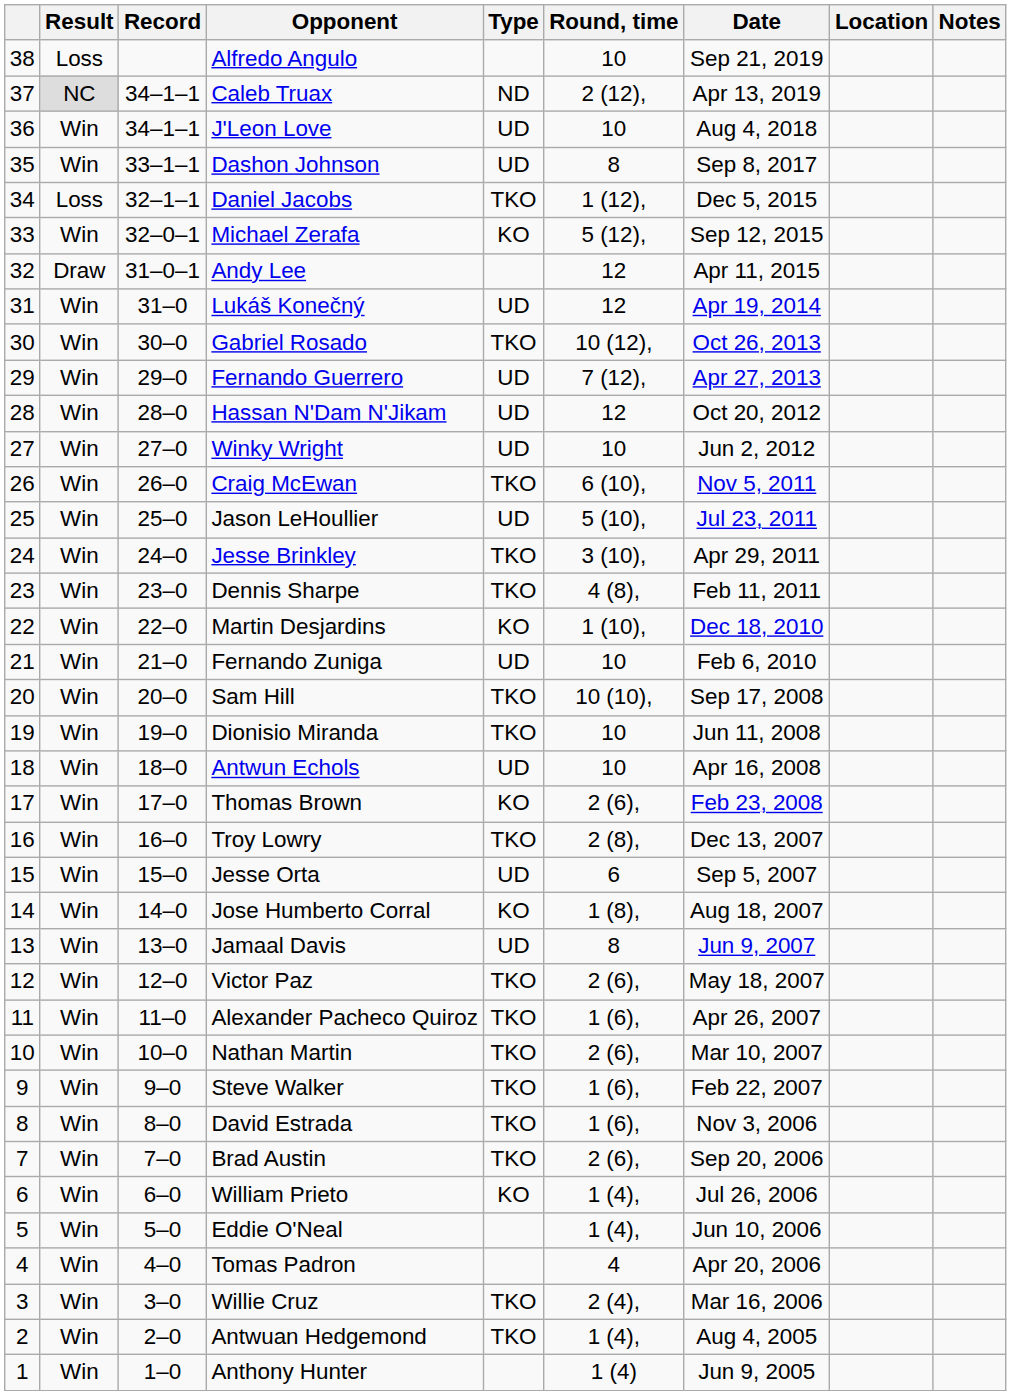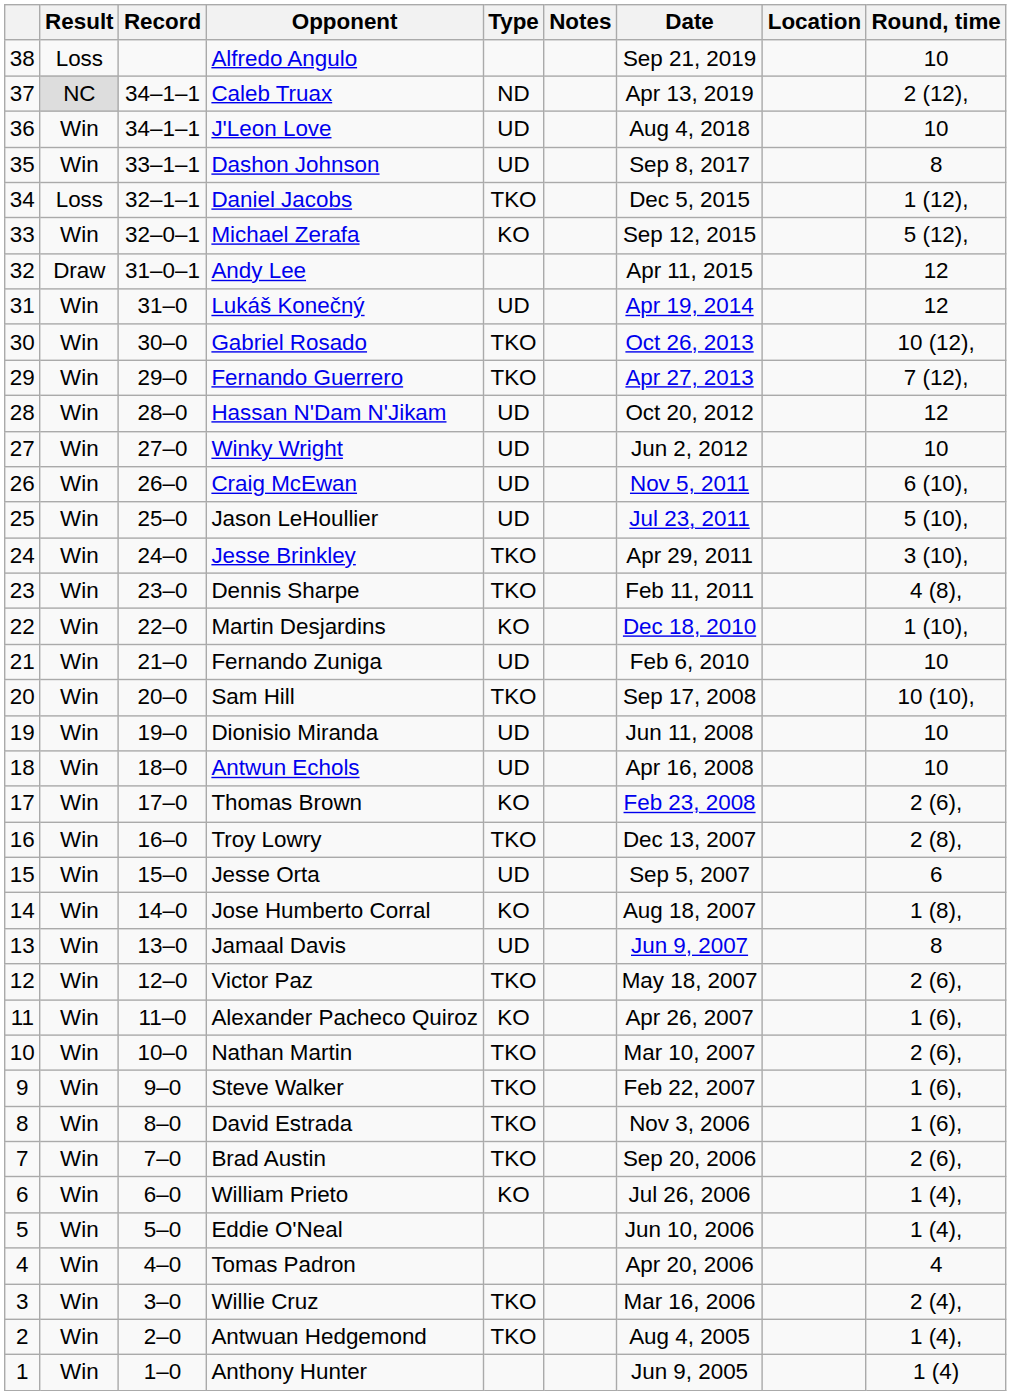columns swapped: (614, 22) <-> (970, 22)
(513, 377) UD -> (513, 377) TKO
(513, 484) TKO -> (513, 484) UD
(513, 732) TKO -> (513, 732) UD
(513, 1016) TKO -> (513, 1016) KO
